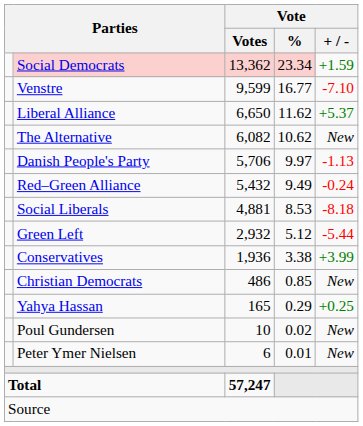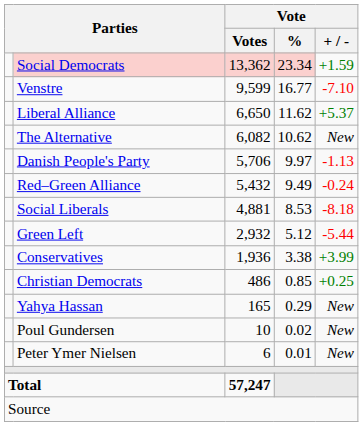(340, 281) New -> (336, 281) +0.25
(336, 305) +0.25 -> (340, 305) New
